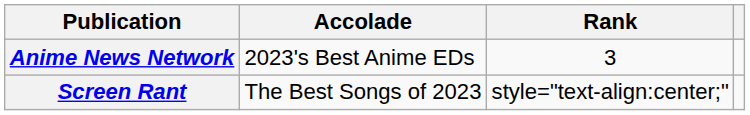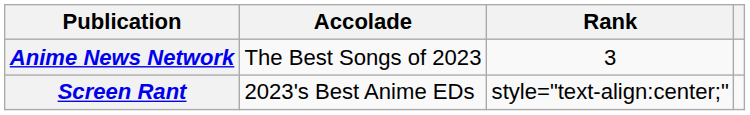(360, 57) 2023's Best Anime EDs -> (363, 57) The Best Songs of 2023
(363, 92) The Best Songs of 2023 -> (360, 92) 2023's Best Anime EDs
